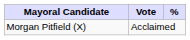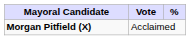(46, 27) normal -> (49, 27) bold
